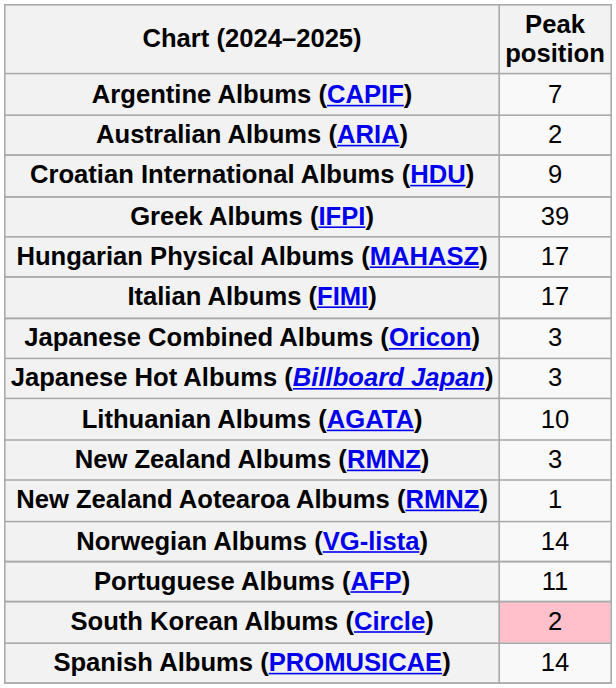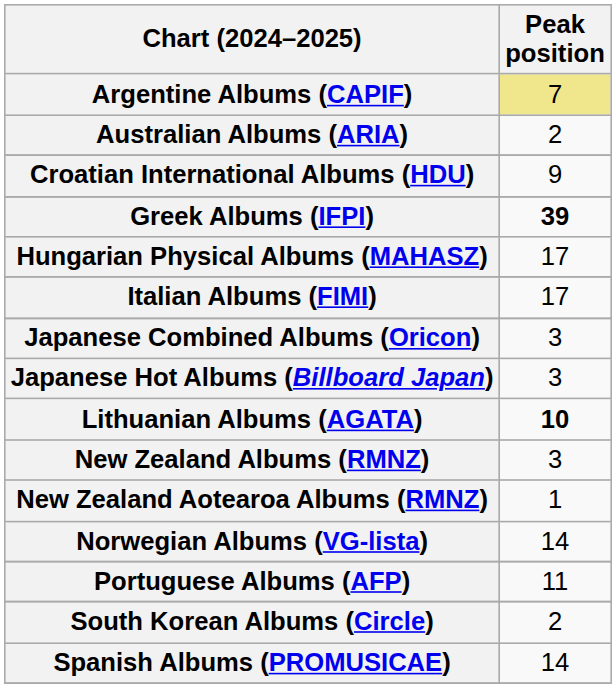(555, 94) no background -> (555, 94) khaki background
(555, 216) normal -> (555, 216) bold
(555, 418) normal -> (555, 418) bold
(555, 622) pink background -> (555, 622) no background
